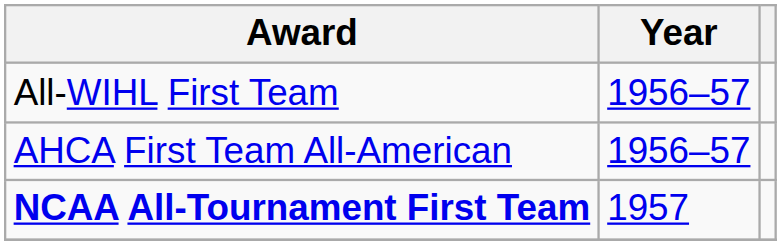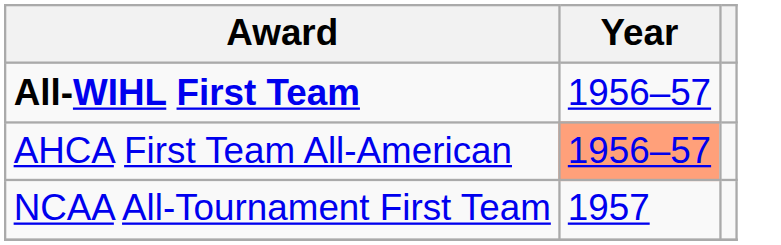(176, 92) normal -> (187, 92) bold
(679, 150) no background -> (639, 150) lightsalmon background
(302, 208) bold -> (282, 208) normal
